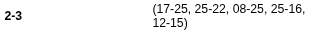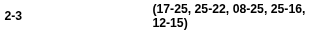(229, 16) normal -> (229, 16) bold
